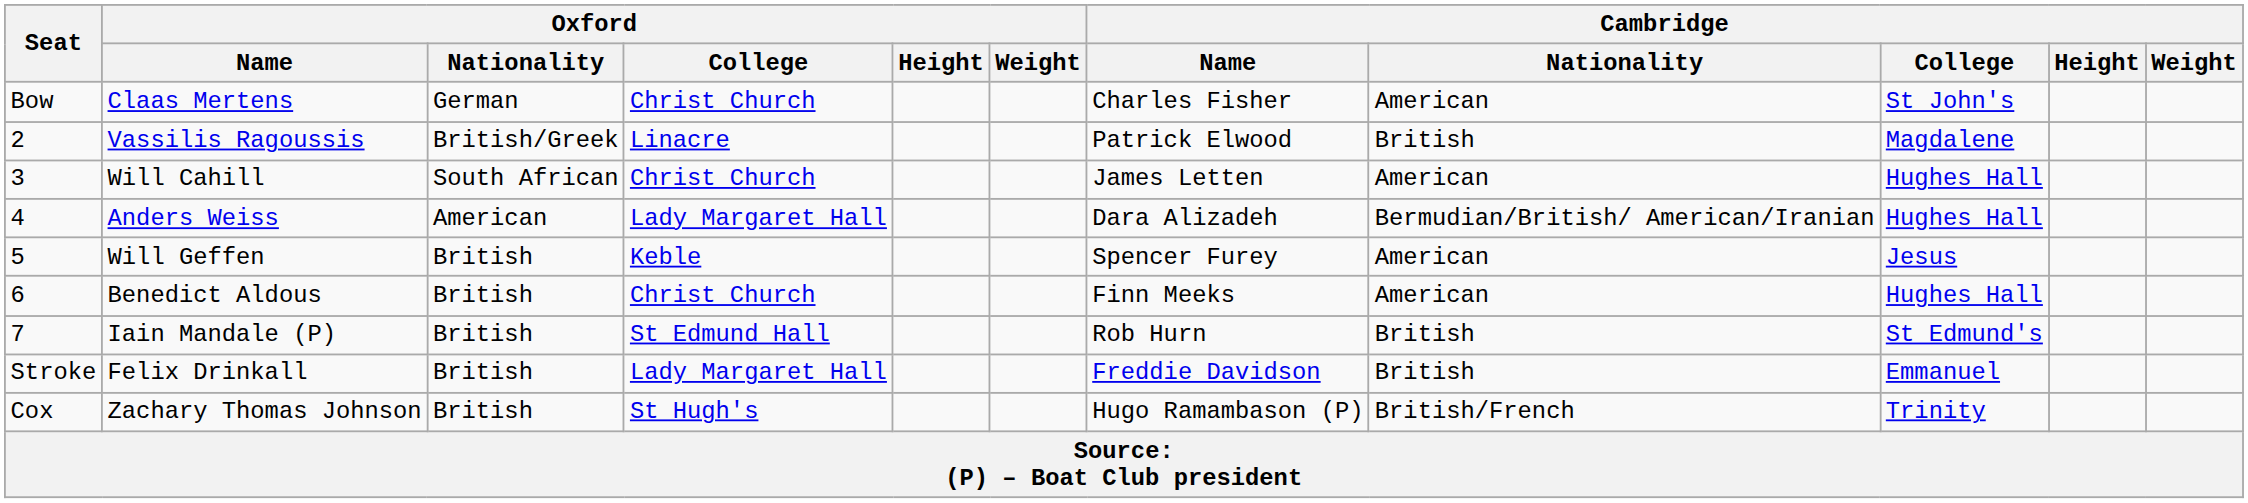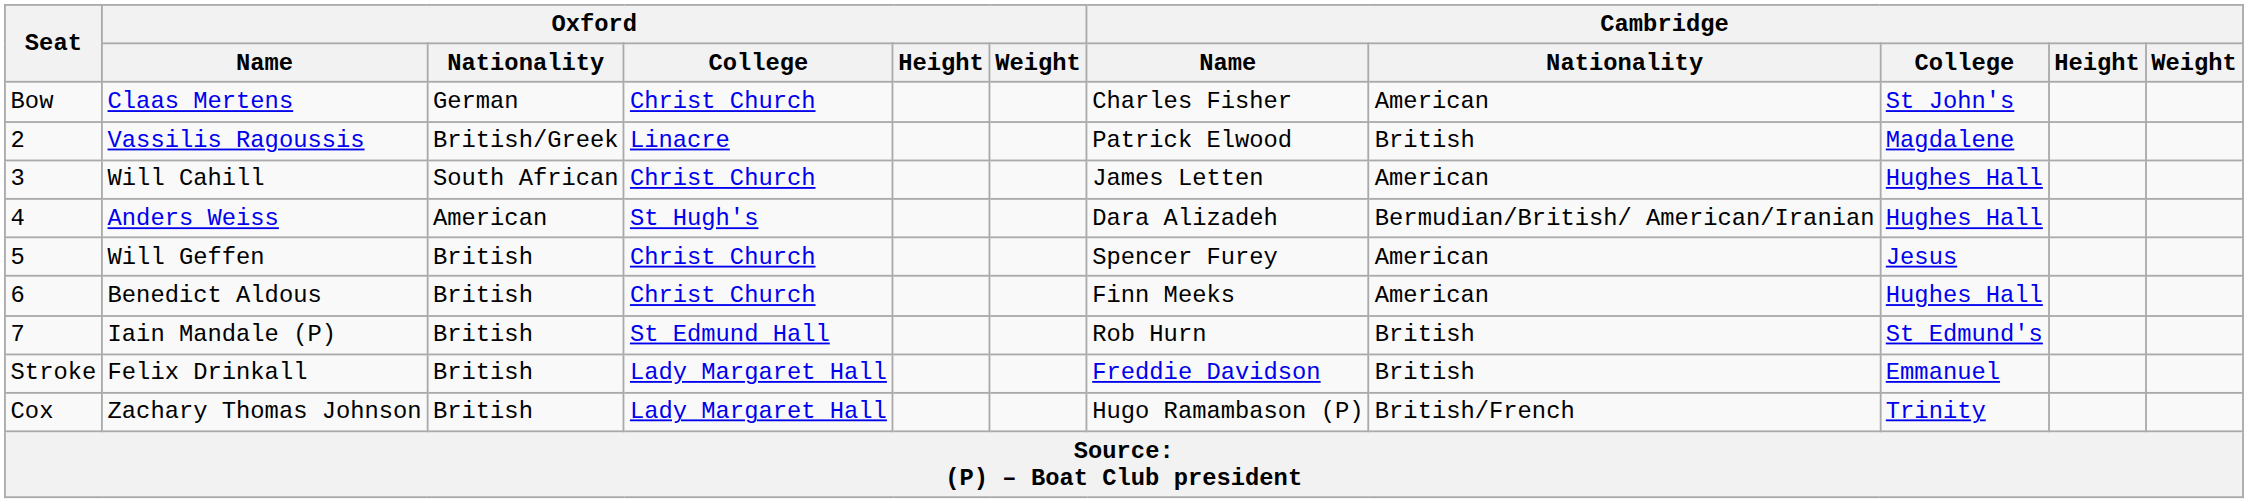(758, 218) Lady Margaret Hall -> (694, 218) St Hugh's
(666, 257) Keble -> (723, 257) Christ Church
(694, 412) St Hugh's -> (758, 412) Lady Margaret Hall
